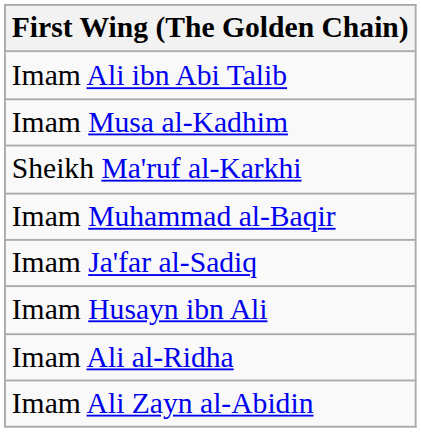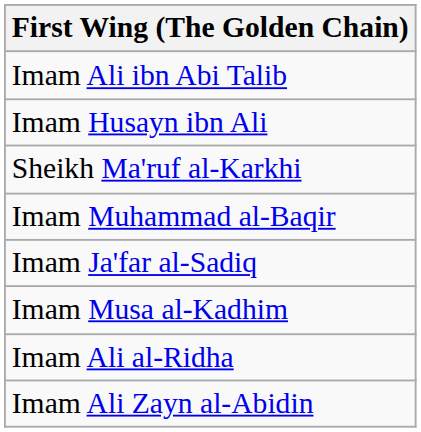(150, 121) Imam Musa al-Kadhim -> (140, 121) Imam Husayn ibn Ali
(140, 309) Imam Husayn ibn Ali -> (150, 309) Imam Musa al-Kadhim
